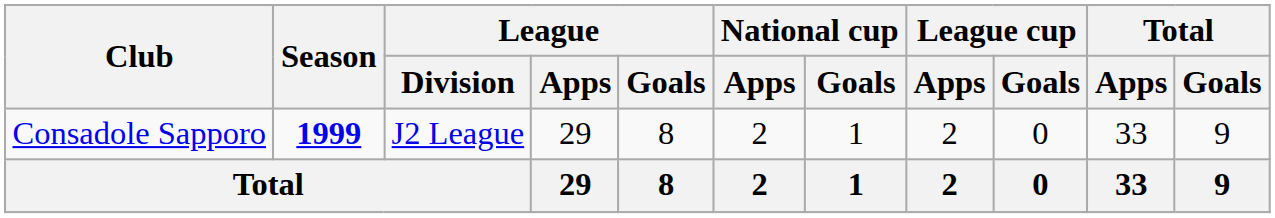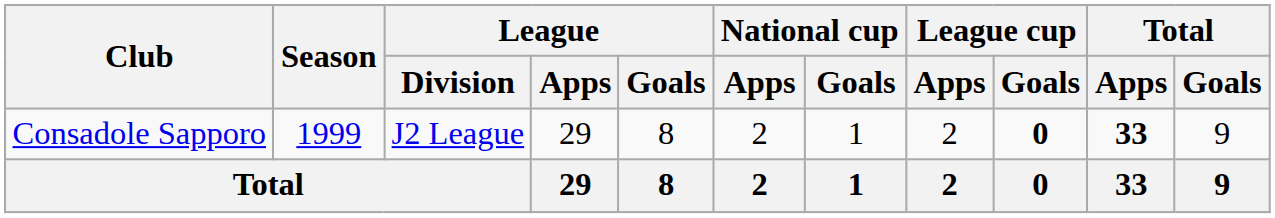(329, 133) bold -> (329, 133) normal
(1040, 133) normal -> (1040, 133) bold
(1131, 133) normal -> (1131, 133) bold
